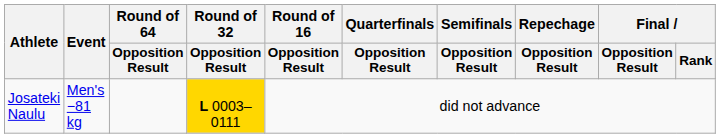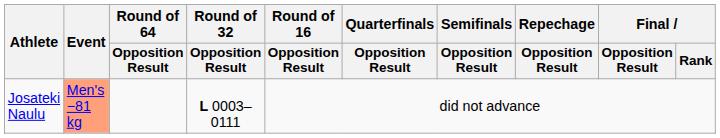(86, 106) no background -> (86, 106) lightsalmon background
(226, 114) gold background -> (226, 114) no background
